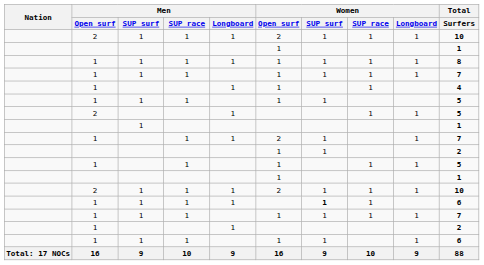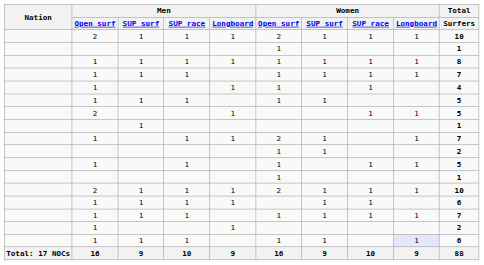(325, 202) bold -> (325, 202) normal
(416, 240) no background -> (416, 240) lavender background
